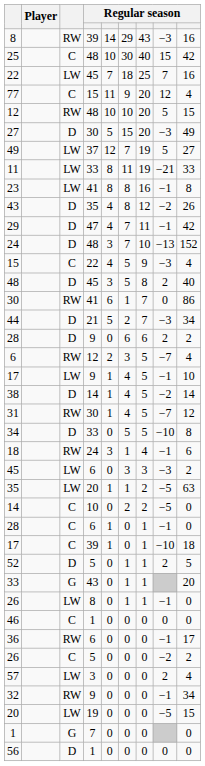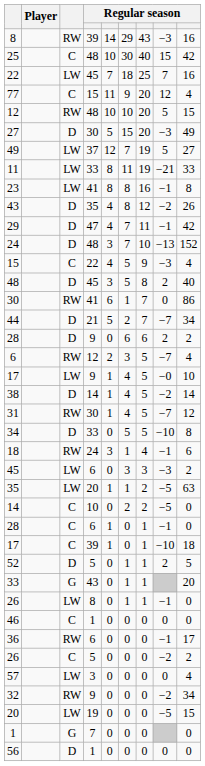(165, 319) −3 -> (165, 319) −7
(165, 376) −1 -> (165, 376) −0
(165, 676) 2 -> (165, 676) 0
(165, 695) −1 -> (165, 695) −2
